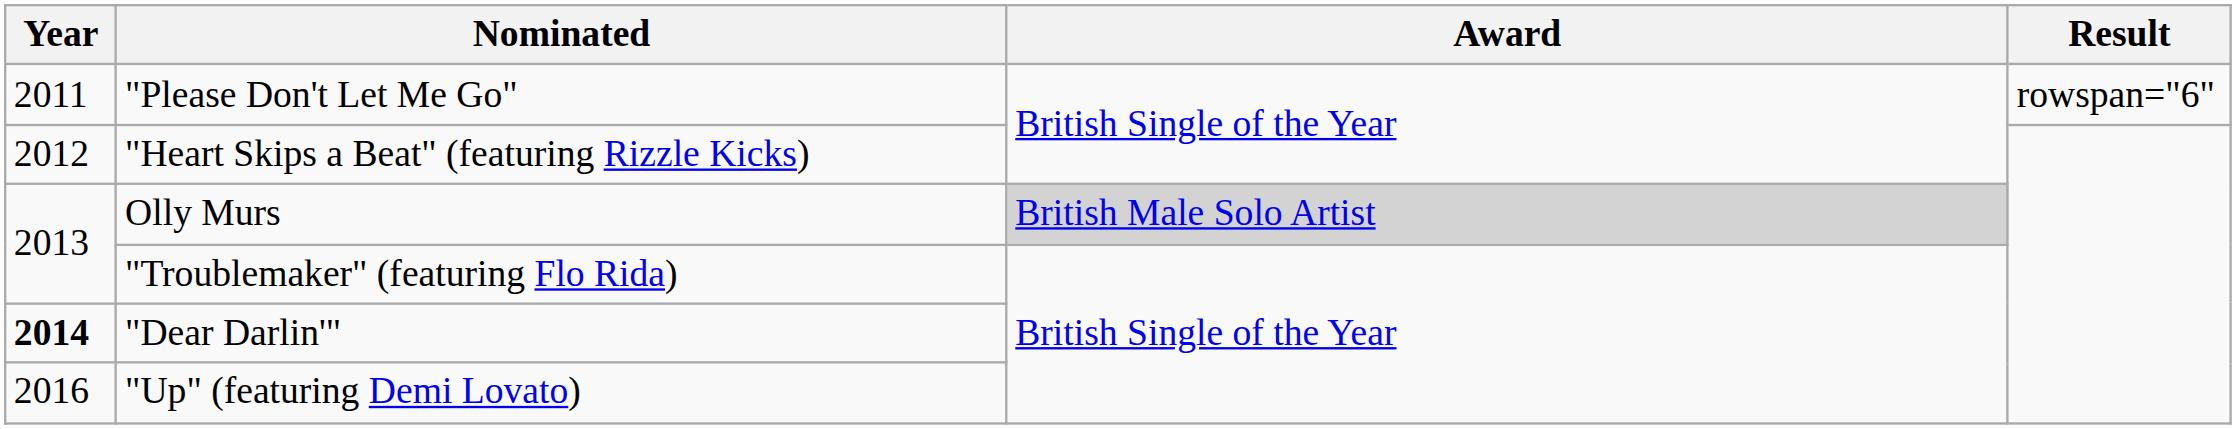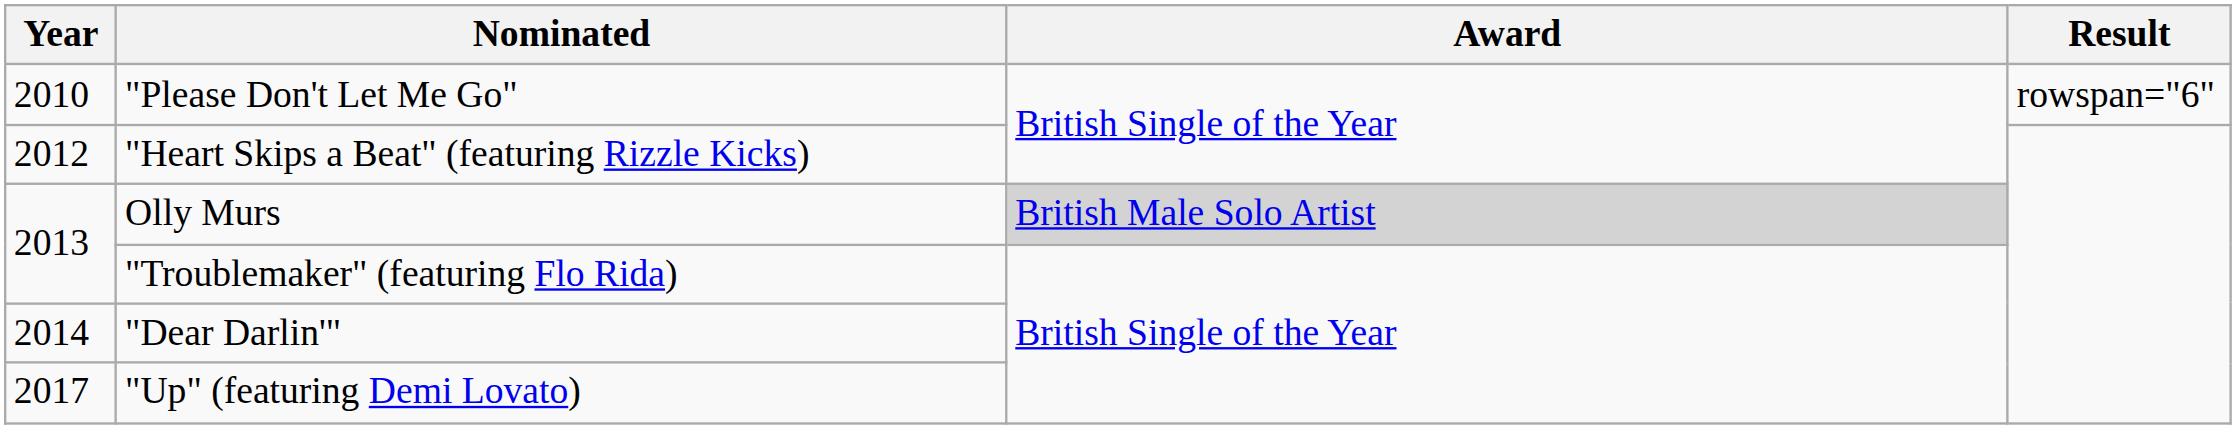(51, 93) 2011 -> (51, 93) 2010
(51, 332) bold -> (51, 332) normal
(51, 392) 2016 -> (51, 392) 2017
